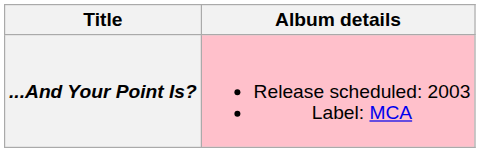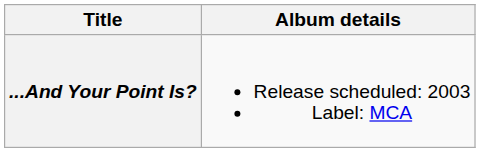(338, 102) pink background -> (338, 102) no background
